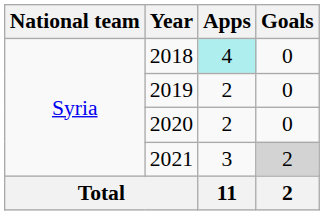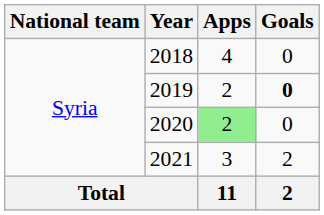(227, 55) paleturquoise background -> (227, 55) no background
(287, 90) normal -> (287, 90) bold
(227, 124) no background -> (227, 124) lightgreen background
(287, 158) lightgrey background -> (287, 158) no background
